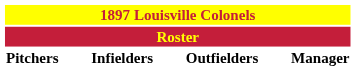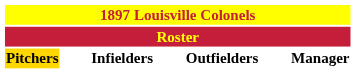(32, 58) no background -> (32, 58) gold background
